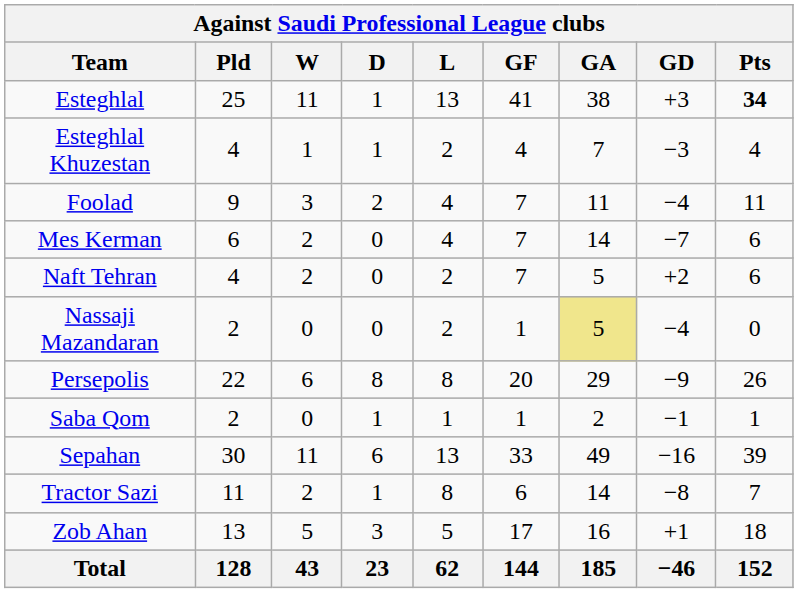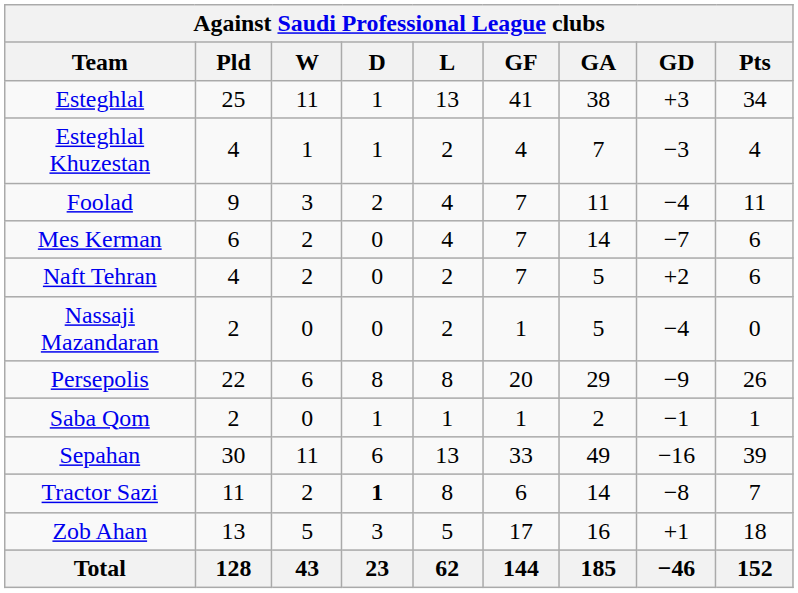(755, 99) bold -> (755, 99) normal
(598, 328) khaki background -> (598, 328) no background
(377, 492) normal -> (377, 492) bold
